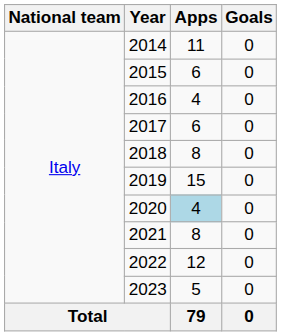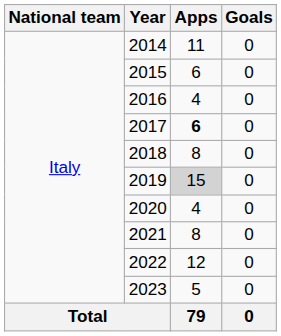(196, 126) normal -> (196, 126) bold
(196, 180) no background -> (196, 180) lightgrey background
(196, 208) lightblue background -> (196, 208) no background
